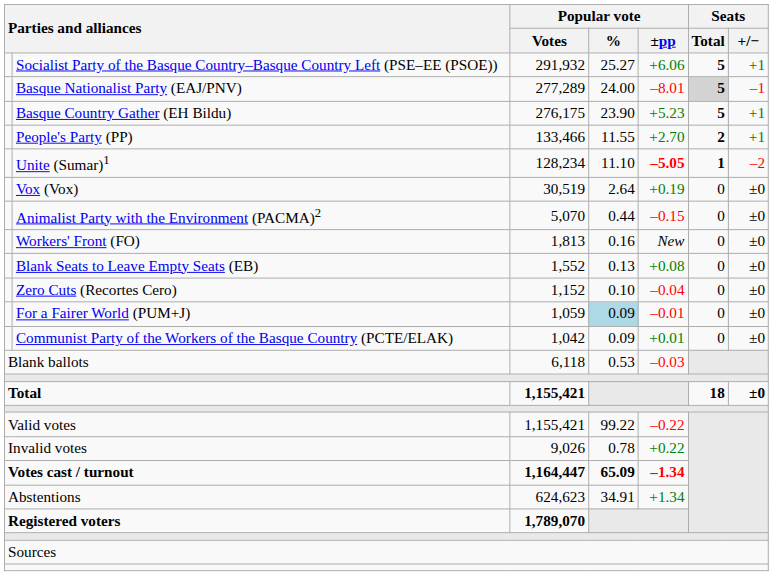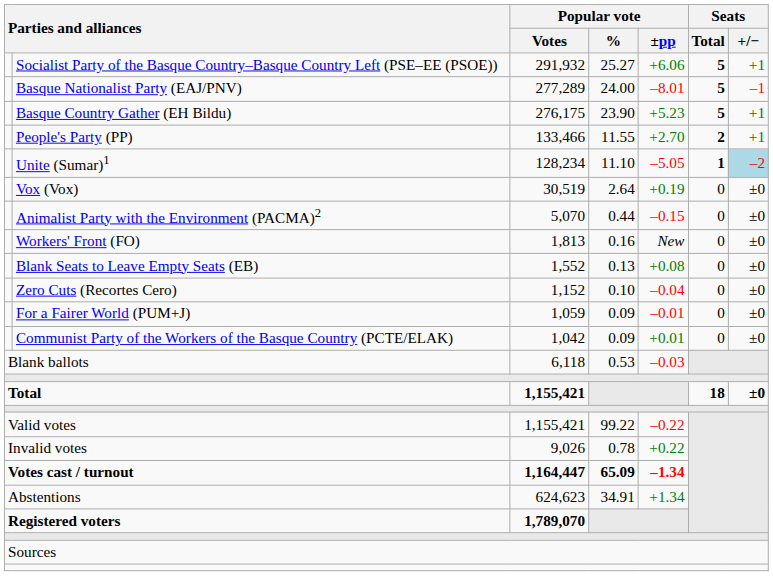(721, 88) lightgrey background -> (721, 88) no background
(667, 163) bold -> (667, 163) normal
(757, 163) no background -> (757, 163) lightblue background
(621, 314) lightblue background -> (621, 314) no background
